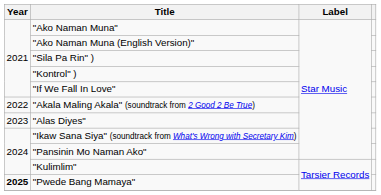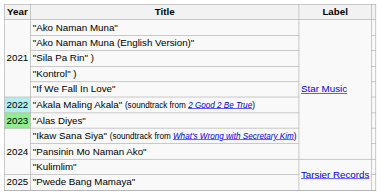(17, 105) no background -> (17, 105) paleturquoise background
(17, 120) no background -> (17, 120) lightgreen background
(17, 182) bold -> (17, 182) normal
